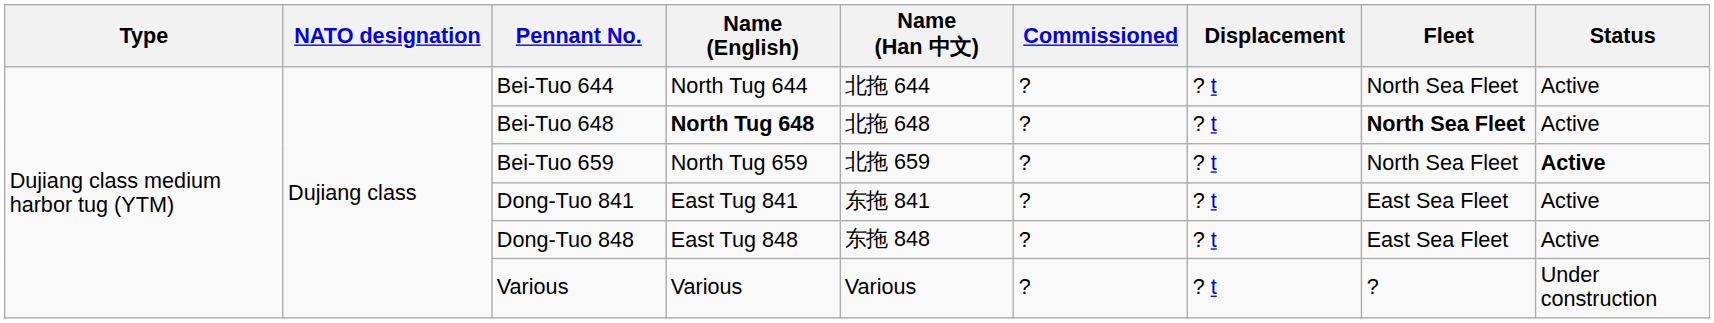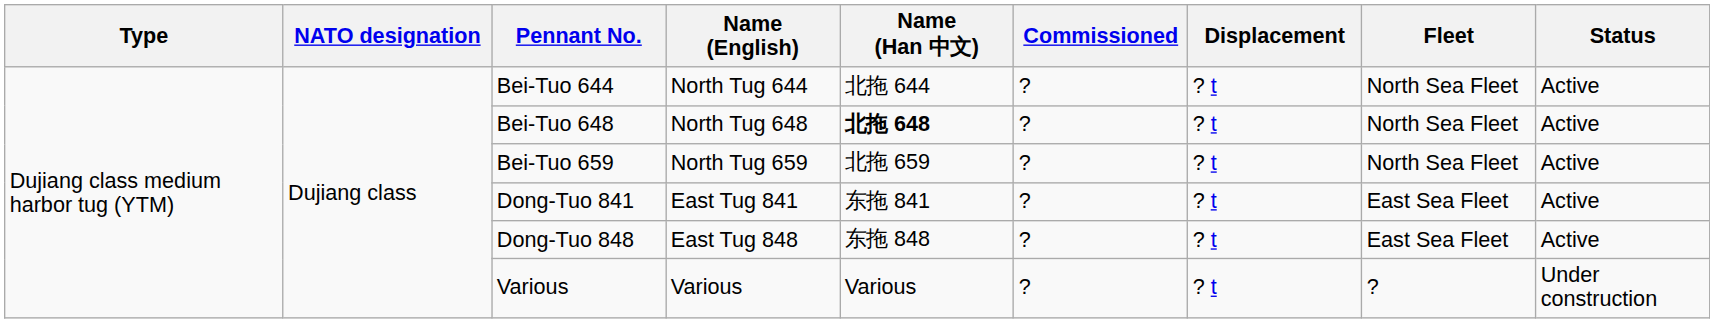(743, 124) bold -> (739, 124) normal
(887, 123) normal -> (887, 123) bold
(1446, 124) bold -> (1442, 124) normal
(1573, 162) bold -> (1570, 162) normal
